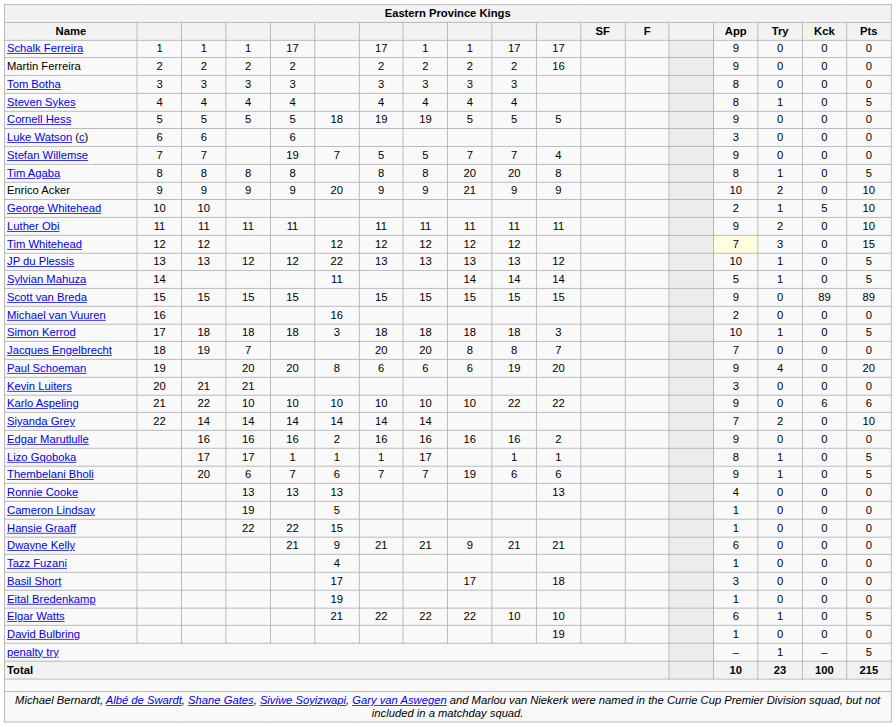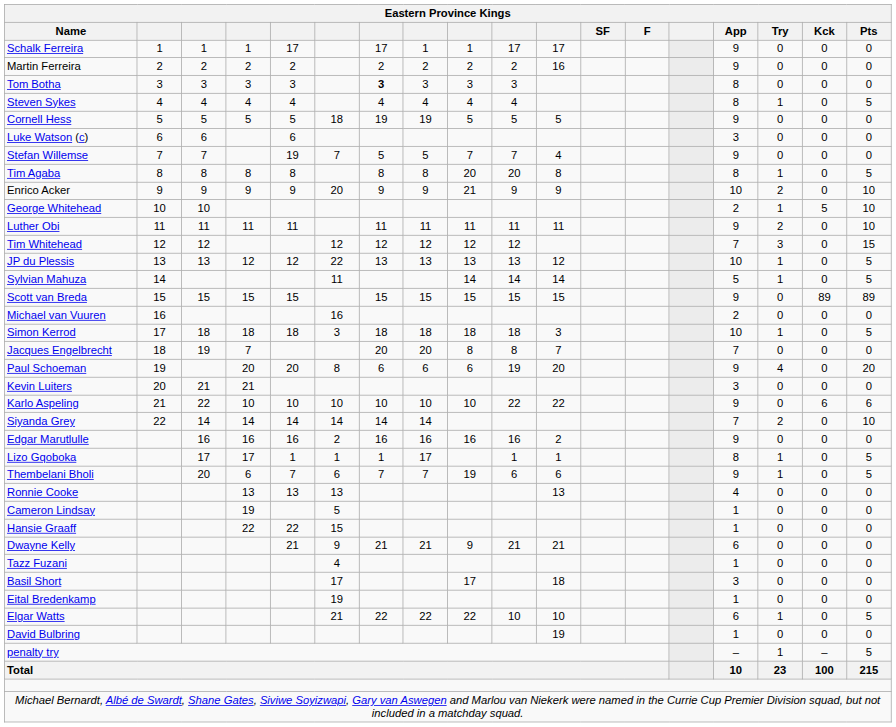(381, 85) normal -> (381, 85) bold
(736, 244) lightyellow background -> (736, 244) no background
